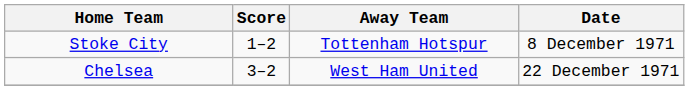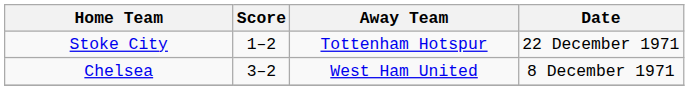(601, 45) 8 December 1971 -> (601, 45) 22 December 1971
(601, 71) 22 December 1971 -> (601, 71) 8 December 1971
